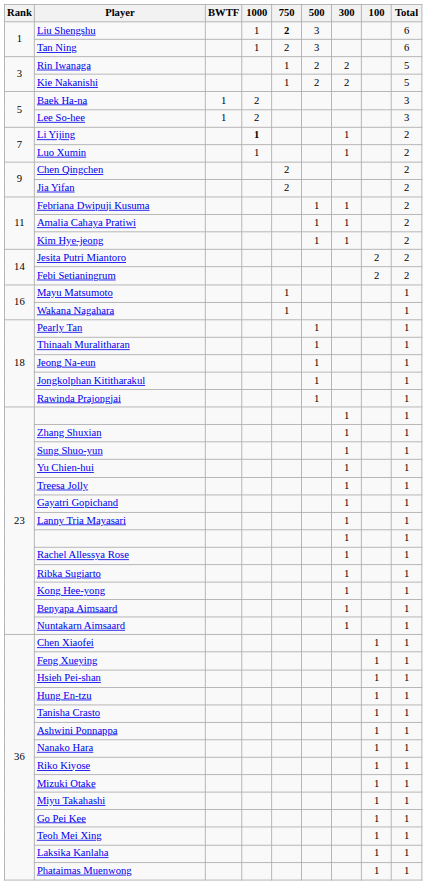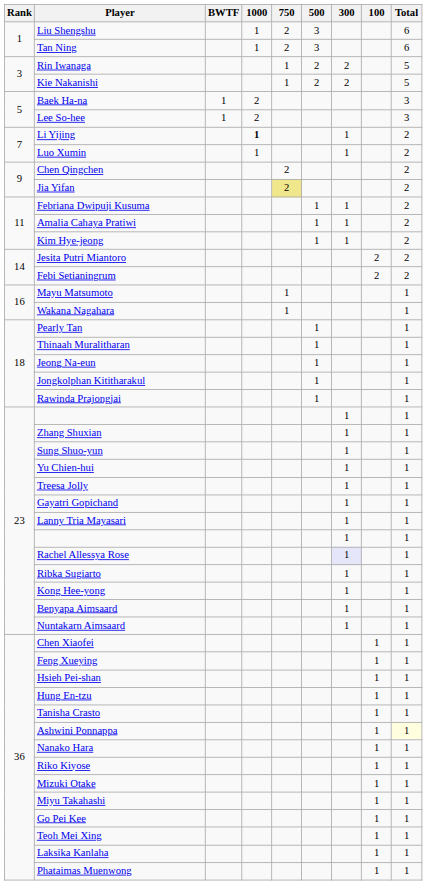(287, 30) bold -> (287, 30) normal
(287, 188) no background -> (287, 188) khaki background
(347, 555) no background -> (347, 555) lavender background
(407, 730) no background -> (407, 730) lightyellow background
